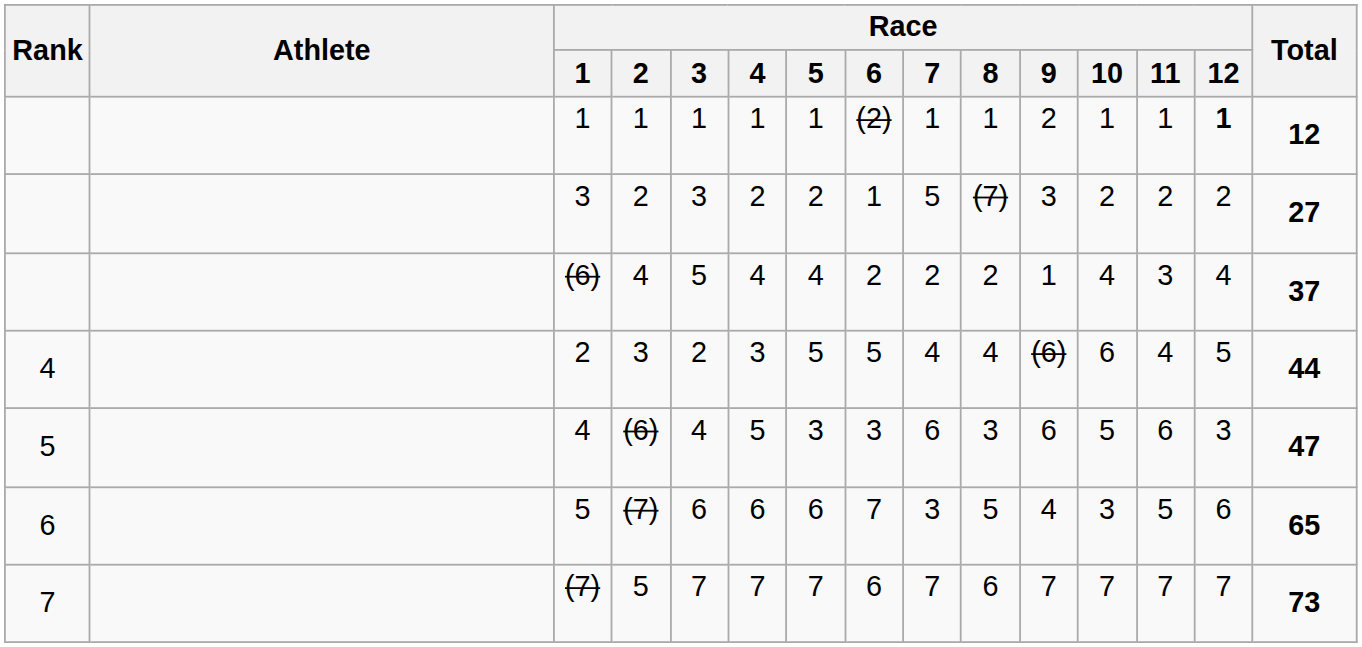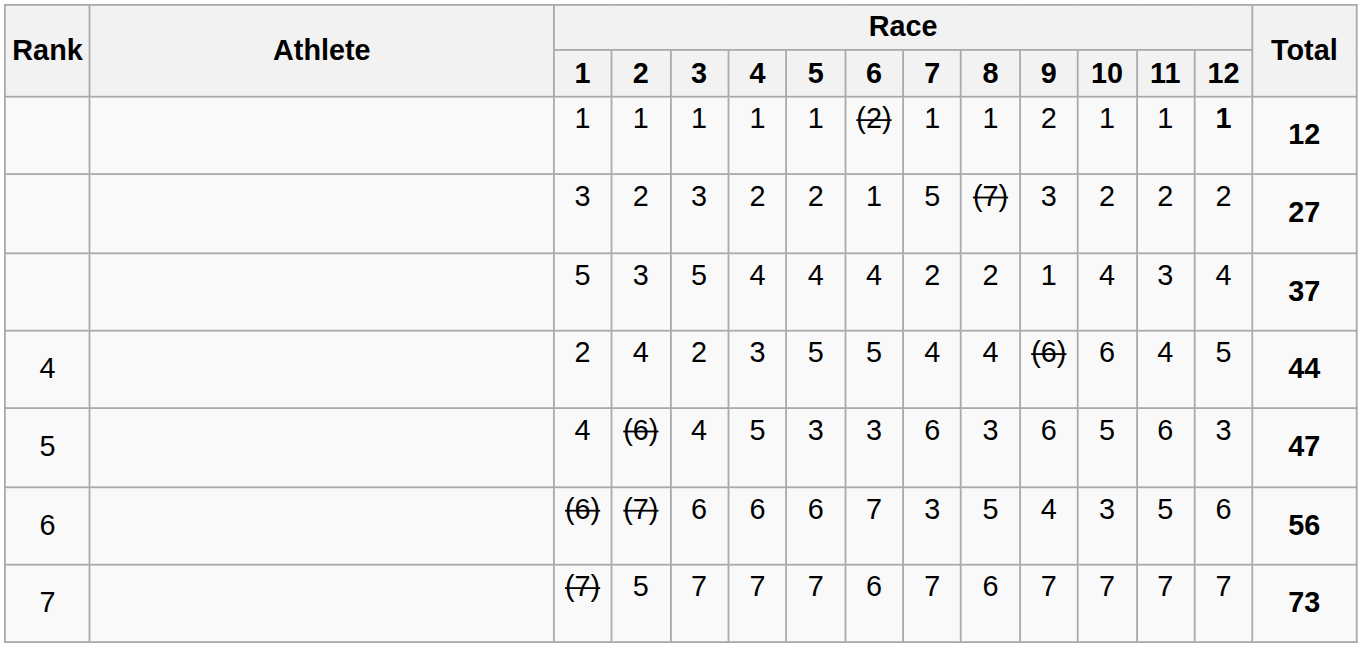(583, 291) (6) -> (583, 291) 5
(641, 291) 4 -> (641, 291) 3
(874, 291) 2 -> (874, 291) 4
(641, 369) 3 -> (641, 369) 4
(583, 525) 5 -> (583, 525) (6)
(1304, 525) 65 -> (1304, 525) 56
